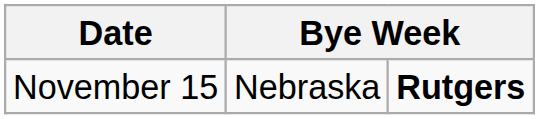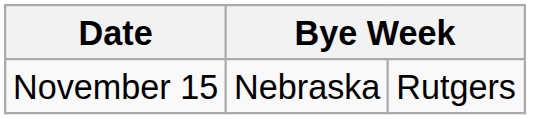(461, 87) bold -> (456, 87) normal
